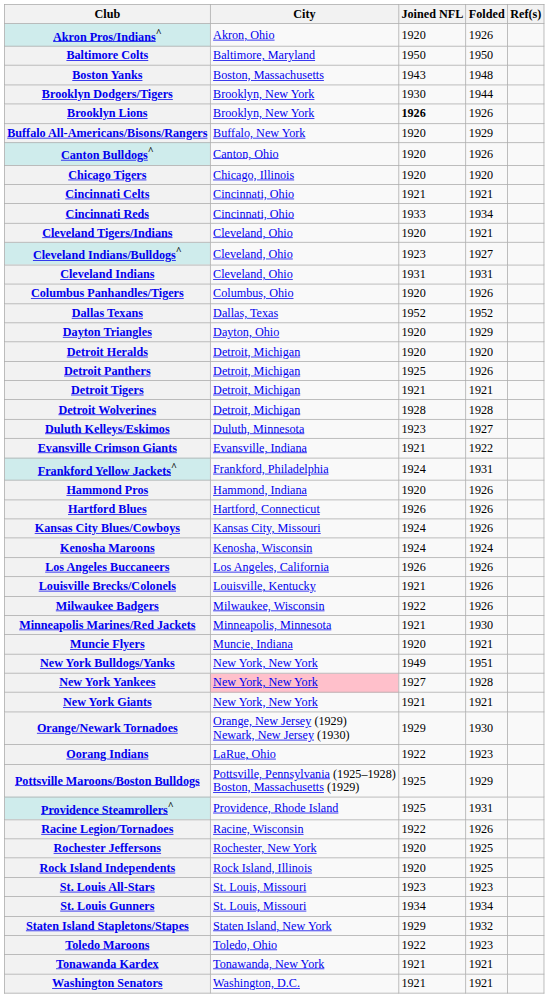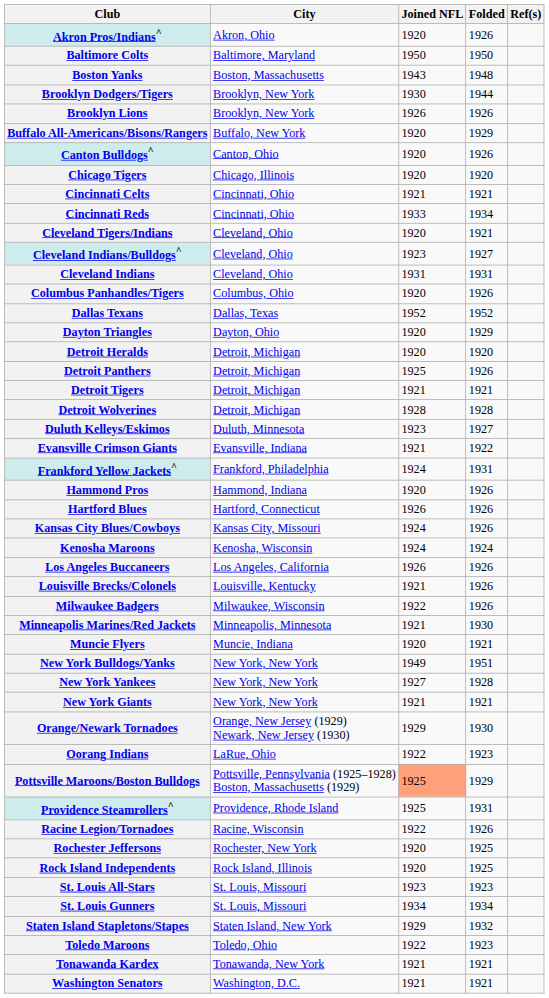(414, 113) bold -> (414, 113) normal
(265, 682) pink background -> (265, 682) no background
(414, 780) no background -> (414, 780) lightsalmon background
